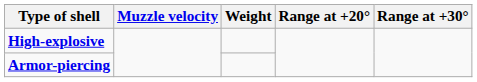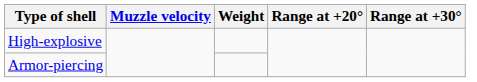(56, 40) bold -> (55, 40) normal
(59, 64) bold -> (56, 64) normal
